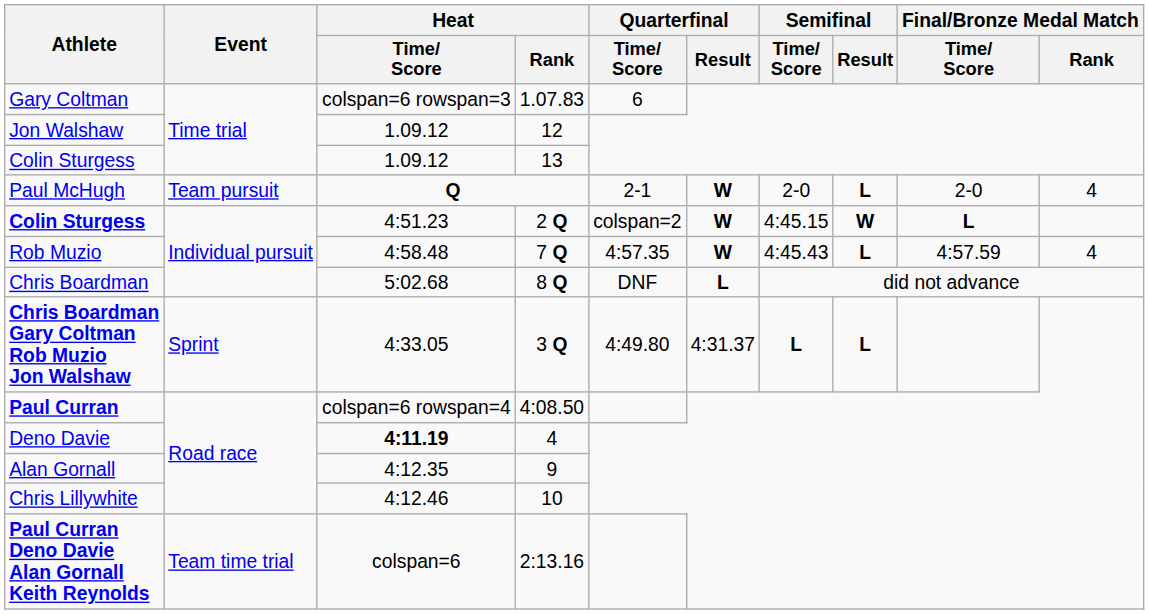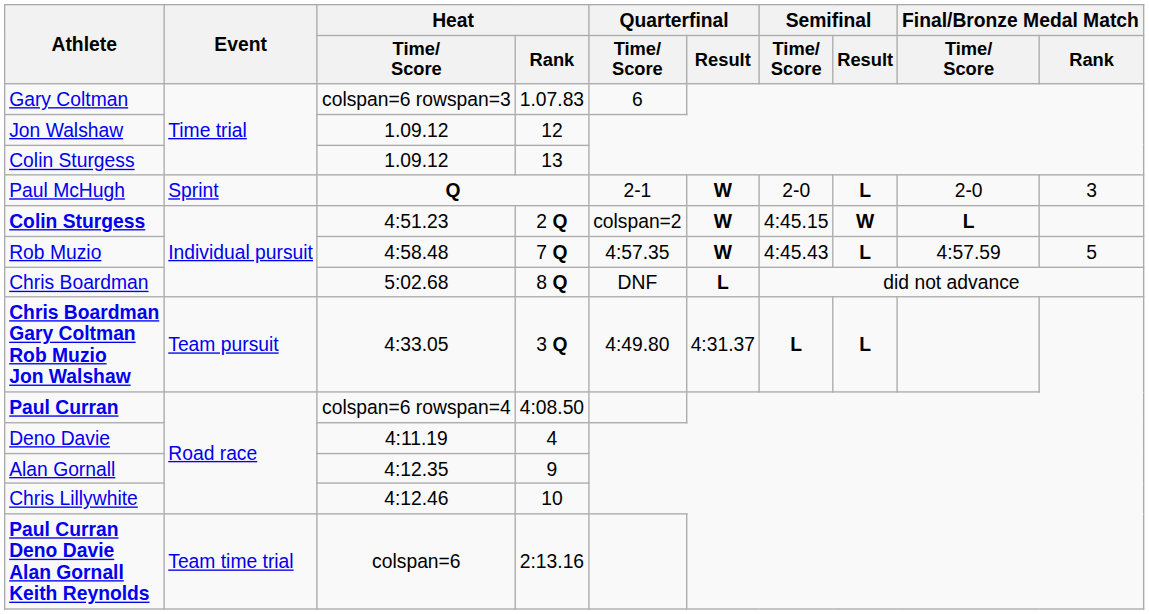(223, 191) Team pursuit -> (193, 191) Sprint
(1092, 191) 4 -> (1092, 191) 3
(1092, 252) 4 -> (1092, 252) 5
(193, 345) Sprint -> (223, 345) Team pursuit
(416, 438) bold -> (416, 438) normal
